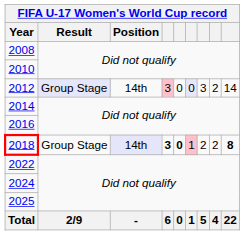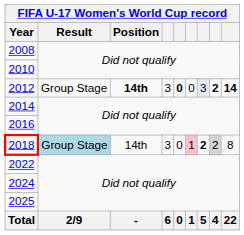(74, 87) lavender background -> (74, 87) no background
(136, 87) normal -> (136, 87) bold
(168, 87) pink background -> (168, 87) no background
(180, 87) normal -> (180, 87) bold
(191, 87) lavender background -> (191, 87) no background
(203, 87) no background -> (203, 87) lavender background
(215, 87) normal -> (215, 87) bold
(230, 87) normal -> (230, 87) bold
(74, 144) no background -> (74, 144) lightblue background
(136, 144) lavender background -> (136, 144) no background
(168, 144) bold -> (168, 144) normal
(180, 144) bold -> (180, 144) normal
(203, 144) normal -> (203, 144) bold
(215, 144) no background -> (215, 144) lightgrey background
(230, 144) bold -> (230, 144) normal
